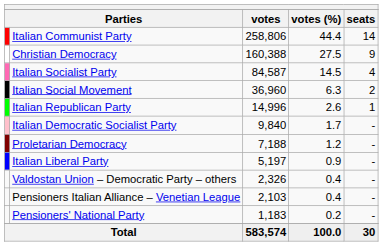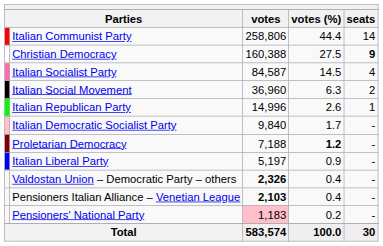(372, 54) normal -> (372, 54) bold
(334, 143) normal -> (334, 143) bold
(272, 179) normal -> (272, 179) bold
(272, 197) normal -> (272, 197) bold
(272, 215) no background -> (272, 215) pink background
